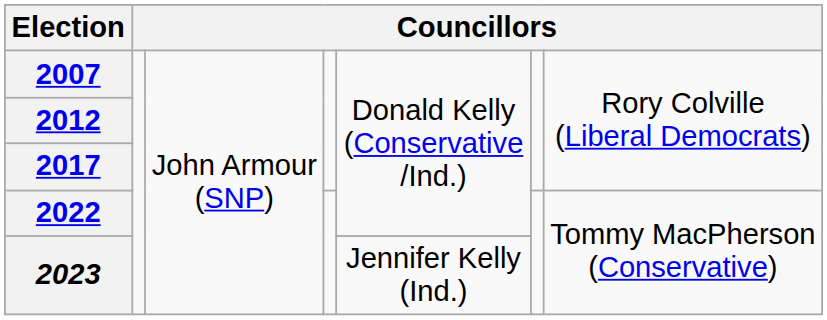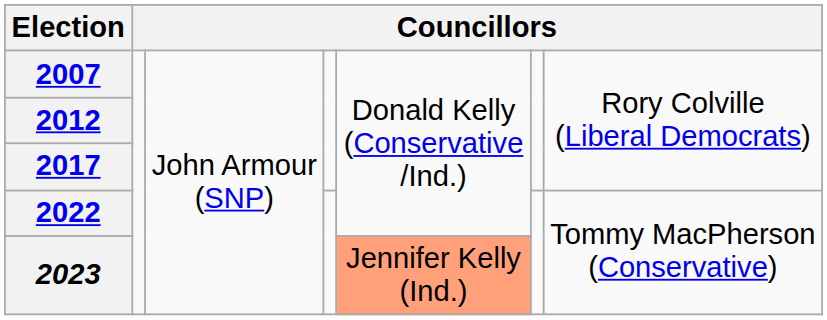(434, 274) no background -> (434, 274) lightsalmon background
